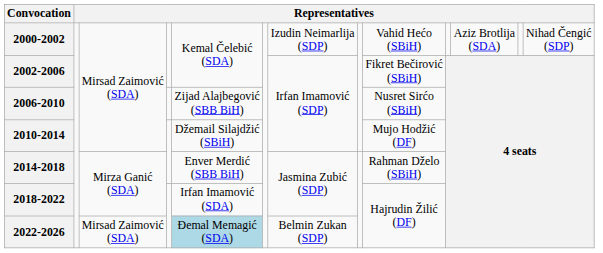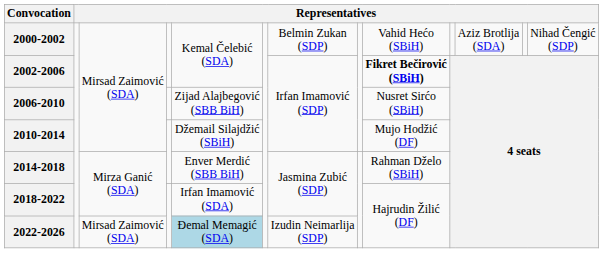(313, 39) Izudin Neimarlija (SDP) -> (313, 39) Belmin Zukan (SDP)
(404, 71) normal -> (406, 71) bold
(313, 231) Belmin Zukan (SDP) -> (313, 231) Izudin Neimarlija (SDP)
